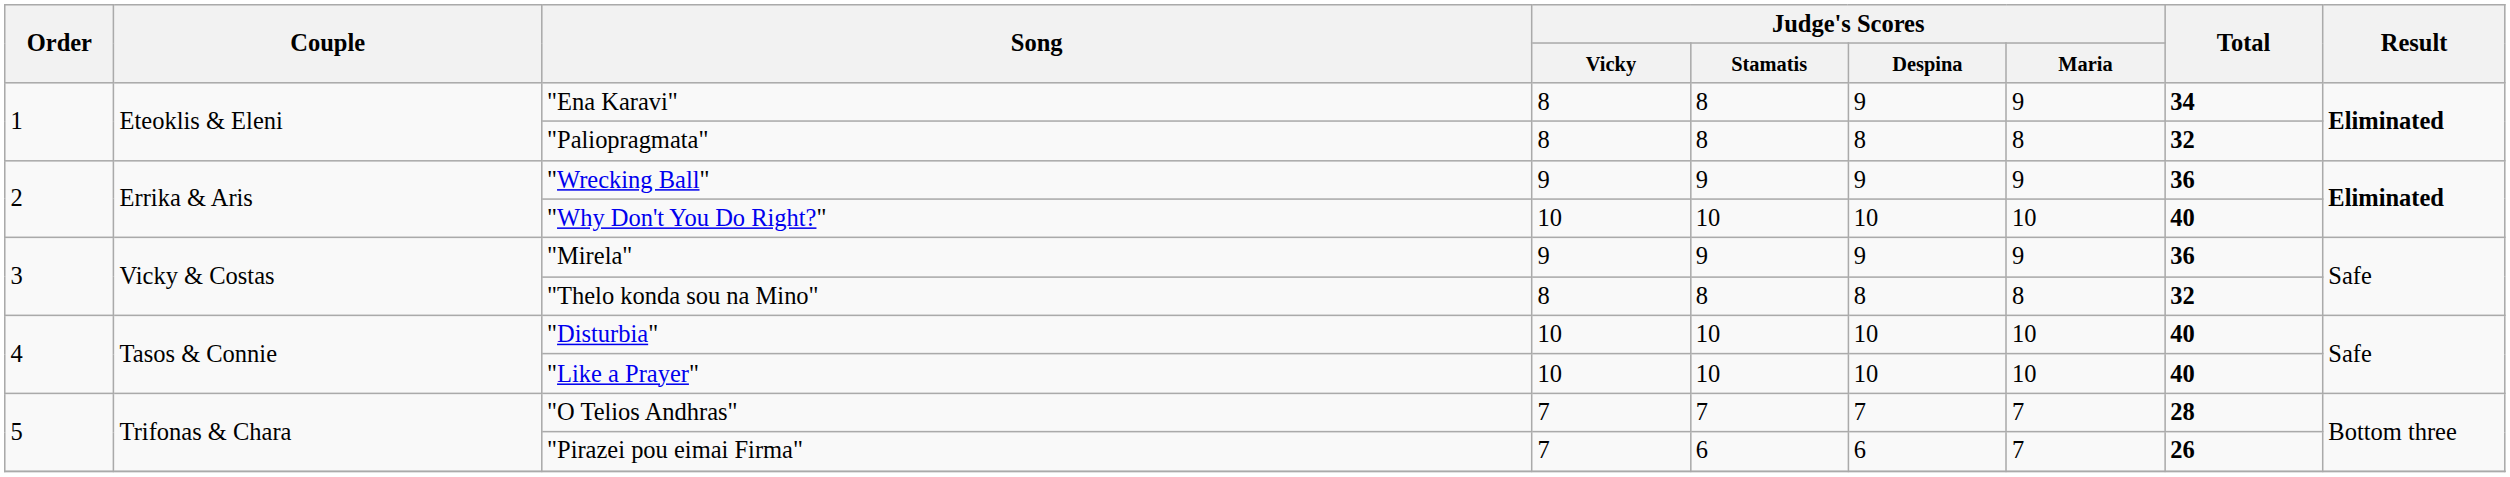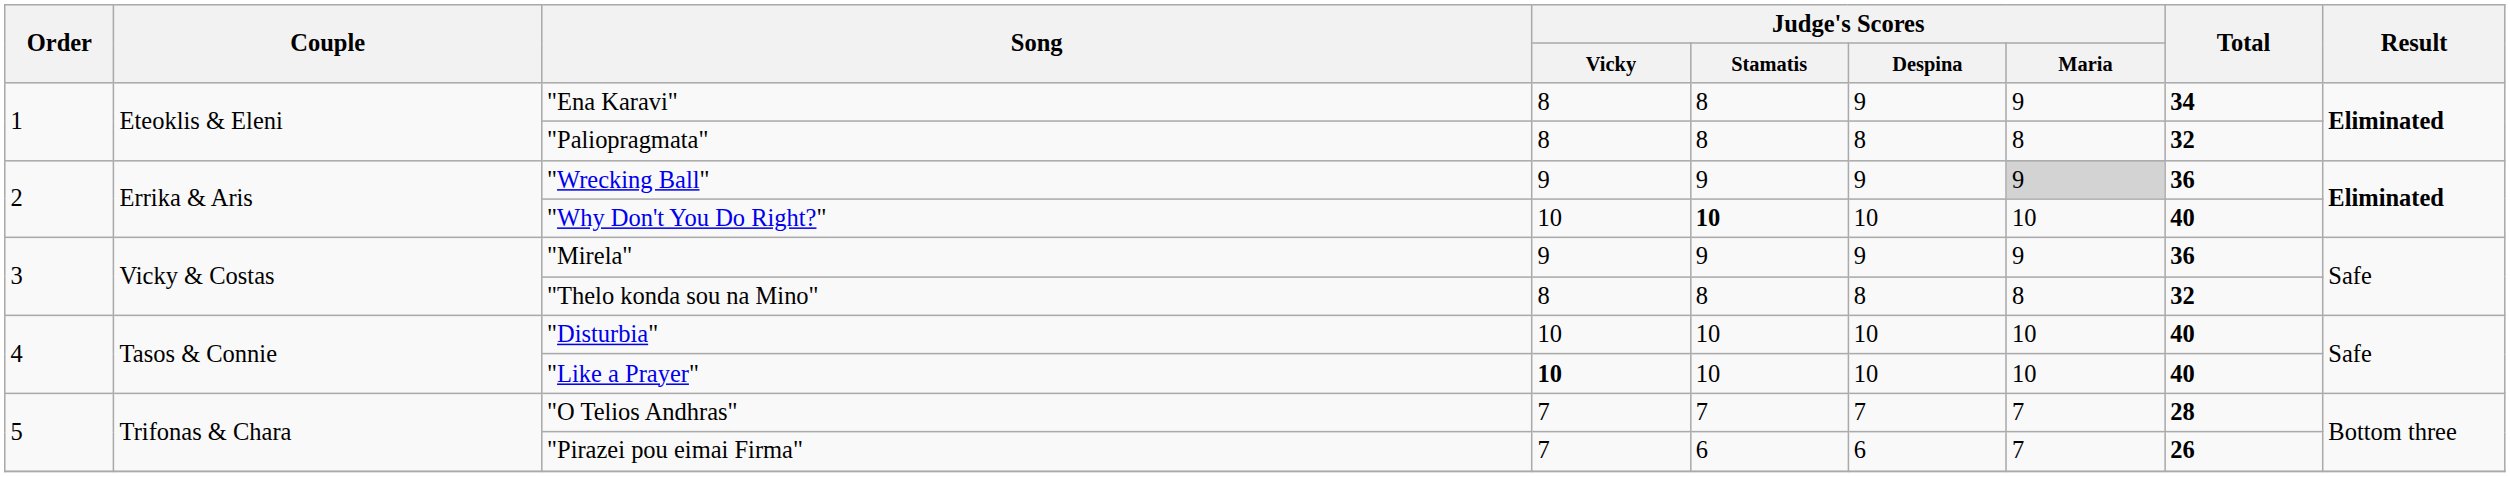(2018, 179) no background -> (2018, 179) lightgrey background
(1708, 218) normal -> (1708, 218) bold
(1550, 373) normal -> (1550, 373) bold
